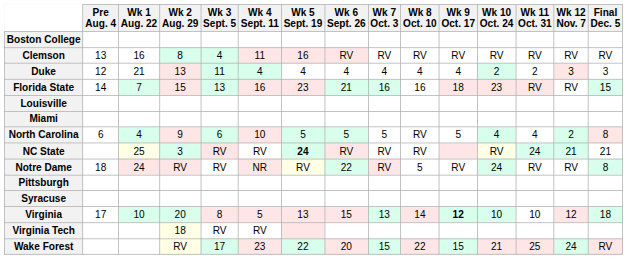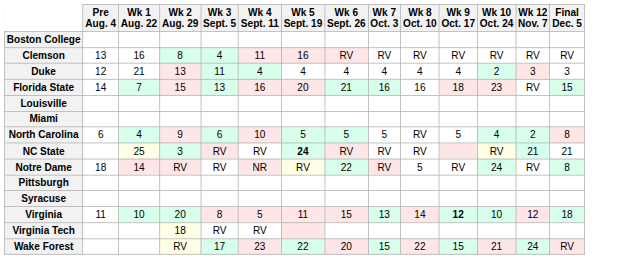- column: (535, 18)
(303, 88) 23 -> (303, 88) 20
(139, 167) 24 -> (139, 167) 14
(101, 215) 17 -> (101, 215) 11
(303, 215) 13 -> (303, 215) 11
